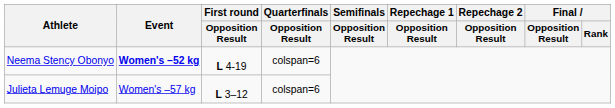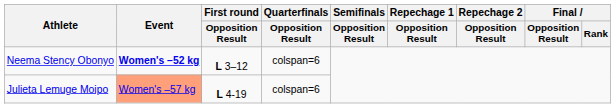(232, 67) L 4-19 -> (232, 67) L 3–12
(157, 89) no background -> (157, 89) lightsalmon background
(232, 95) L 3–12 -> (232, 95) L 4-19
